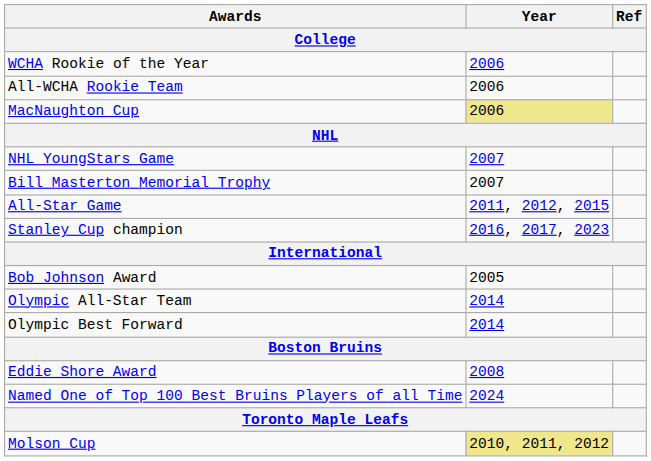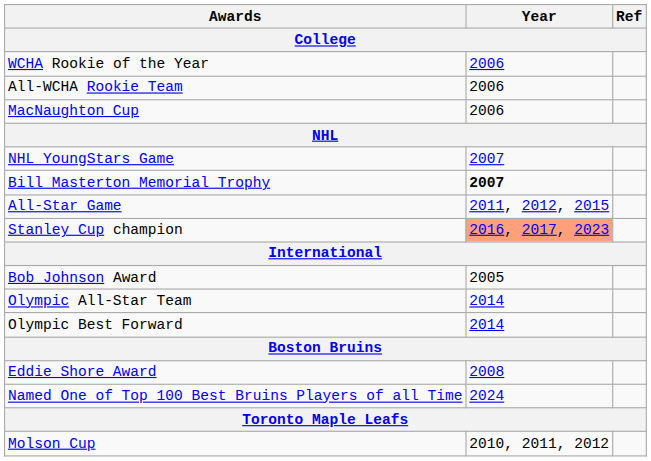(487, 111) khaki background -> (487, 111) no background
(487, 183) normal -> (487, 183) bold
(539, 230) no background -> (539, 230) lightsalmon background
(539, 444) khaki background -> (539, 444) no background
